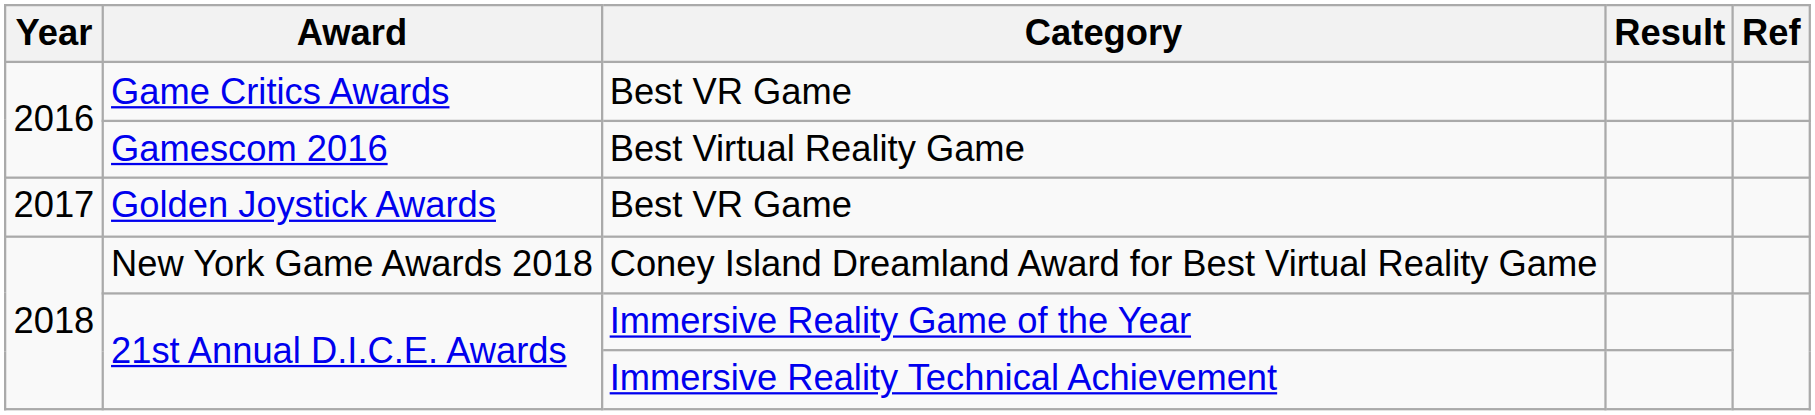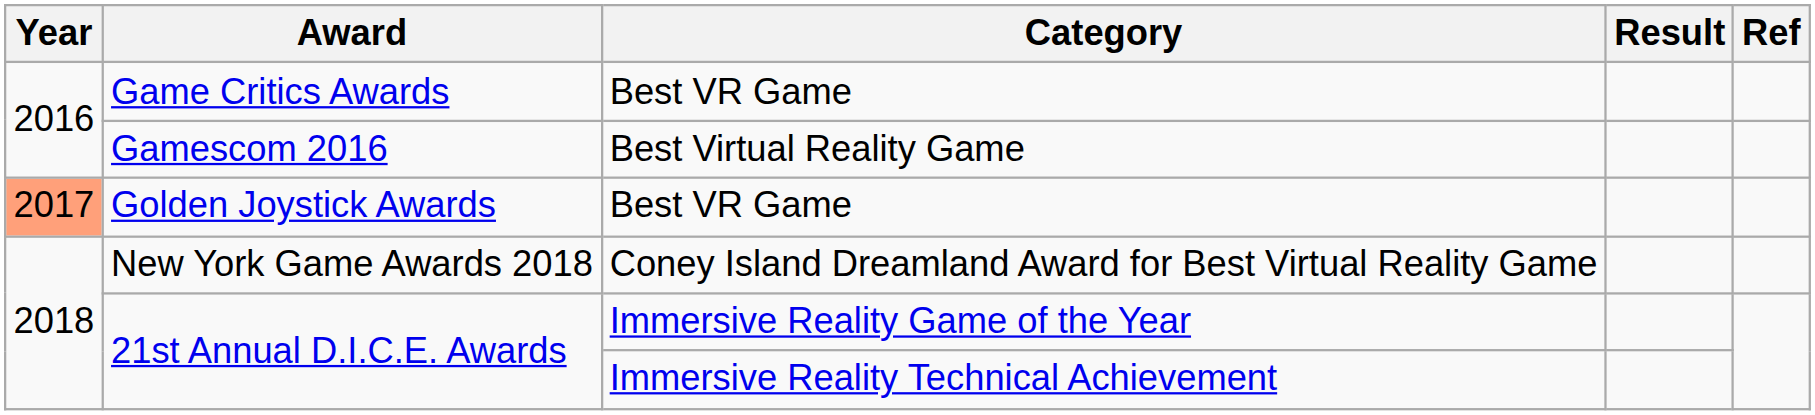(54, 206) no background -> (54, 206) lightsalmon background
